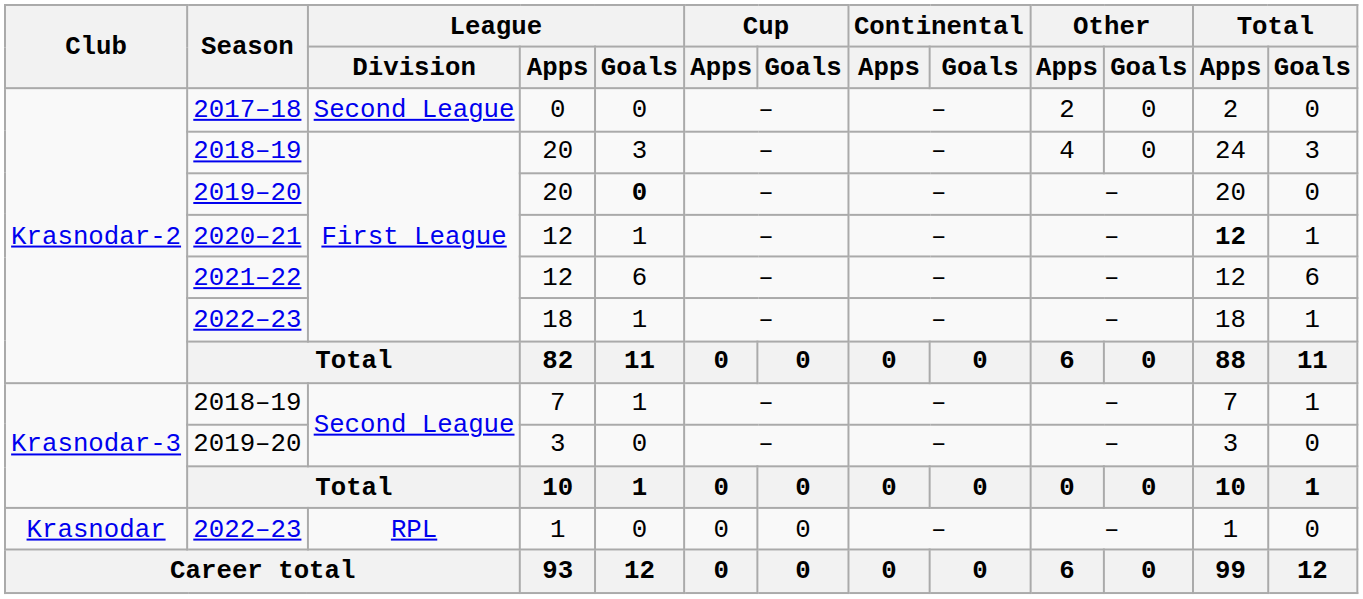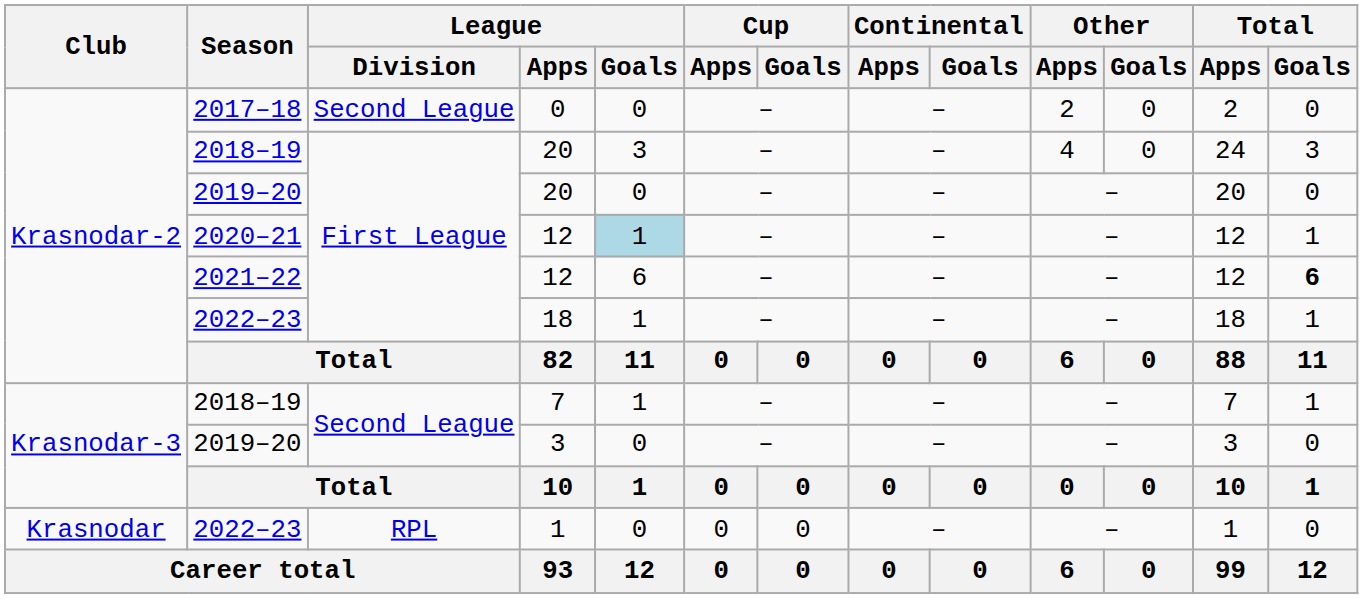(639, 194) bold -> (639, 194) normal
(639, 236) no background -> (639, 236) lightblue background
(1231, 236) bold -> (1231, 236) normal
(1312, 278) normal -> (1312, 278) bold
